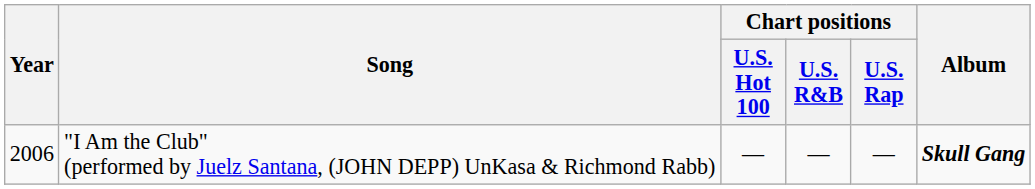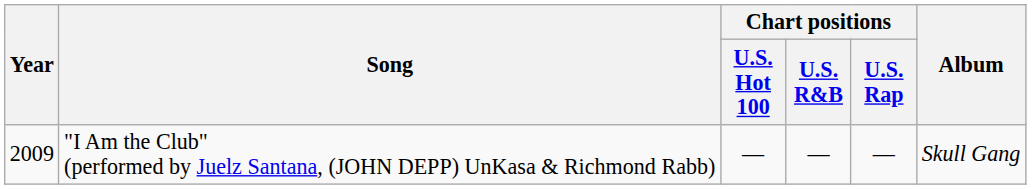(32, 154) 2006 -> (32, 154) 2009
(974, 154) bold -> (971, 154) normal
